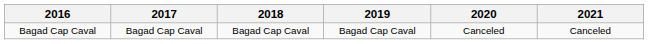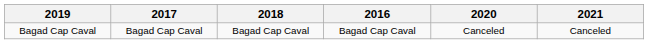columns swapped: (58, 14) <-> (377, 14)
